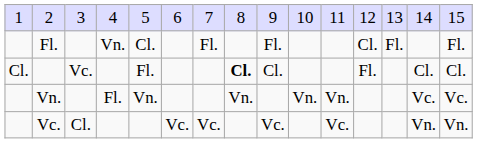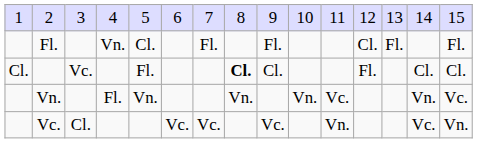(337, 97) Vn. -> (337, 97) Vc.
(424, 97) Vc. -> (424, 97) Vn.
(337, 124) Vc. -> (337, 124) Vn.
(424, 124) Vn. -> (424, 124) Vc.
